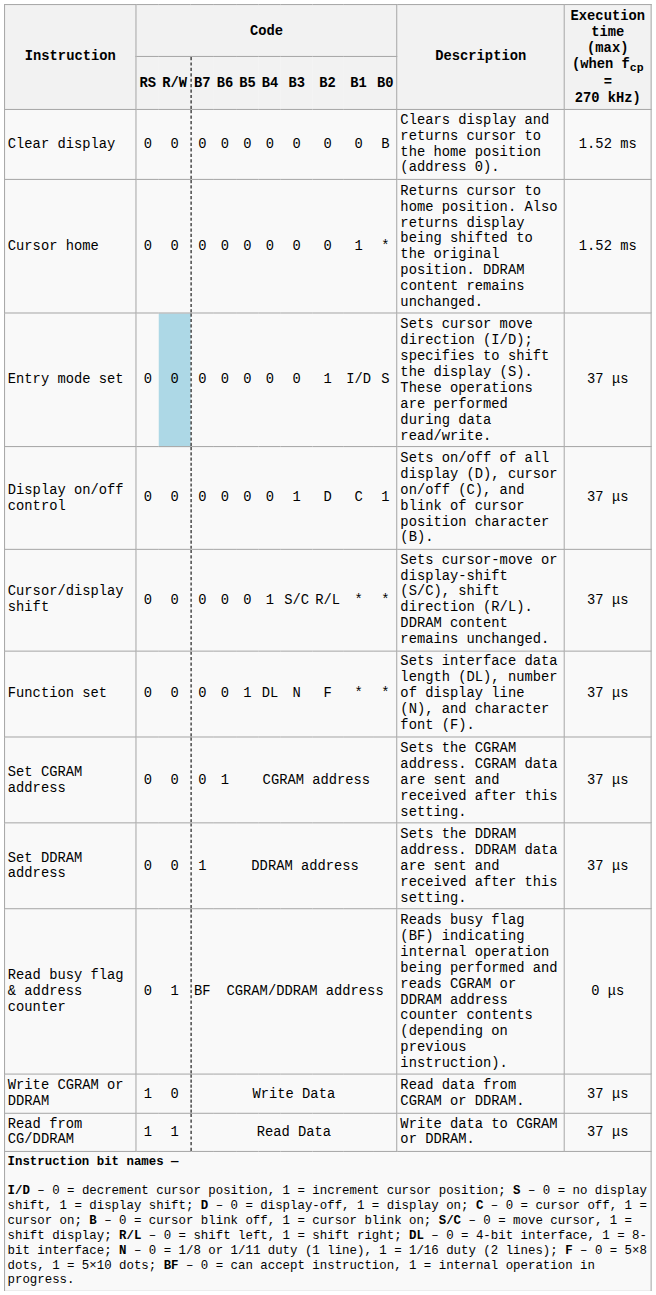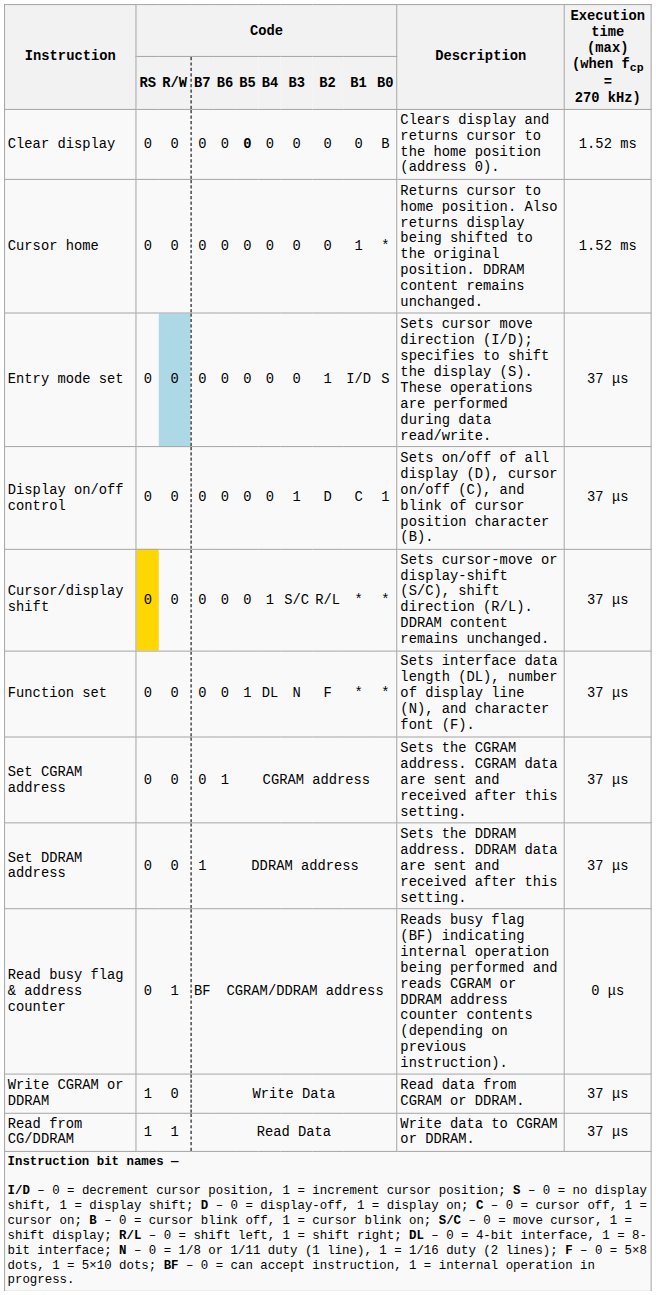(247, 144) normal -> (247, 144) bold
(148, 600) no background -> (148, 600) gold background
